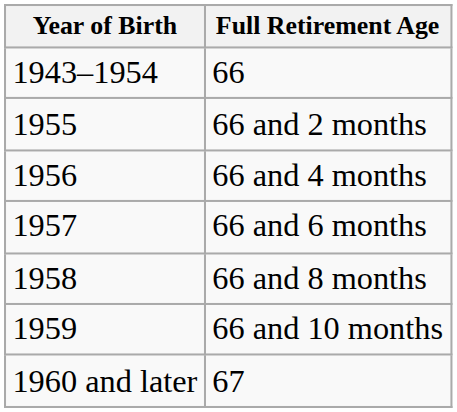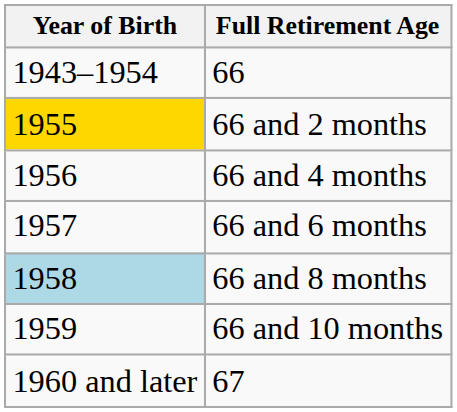(45, 123) no background -> (45, 123) gold background
(45, 277) no background -> (45, 277) lightblue background
